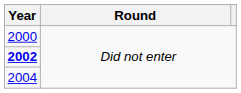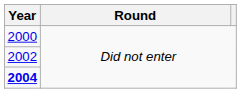(22, 57) bold -> (22, 57) normal
(22, 78) normal -> (22, 78) bold
